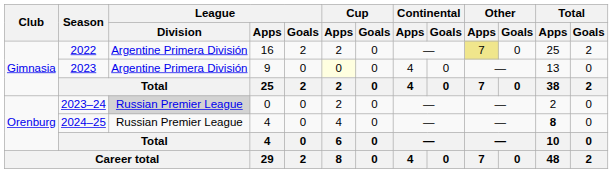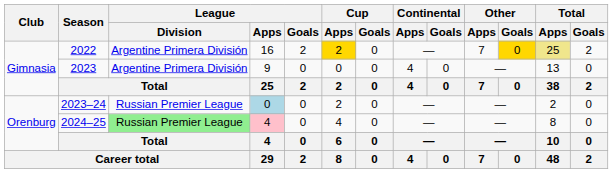(339, 50) no background -> (339, 50) gold background
(482, 50) khaki background -> (482, 50) no background
(517, 50) no background -> (517, 50) gold background
(553, 50) no background -> (553, 50) khaki background
(339, 68) lightyellow background -> (339, 68) no background
(179, 104) lightgrey background -> (179, 104) no background
(267, 104) no background -> (267, 104) lightblue background
(179, 123) no background -> (179, 123) lightgreen background
(267, 123) no background -> (267, 123) pink background
(553, 123) bold -> (553, 123) normal
